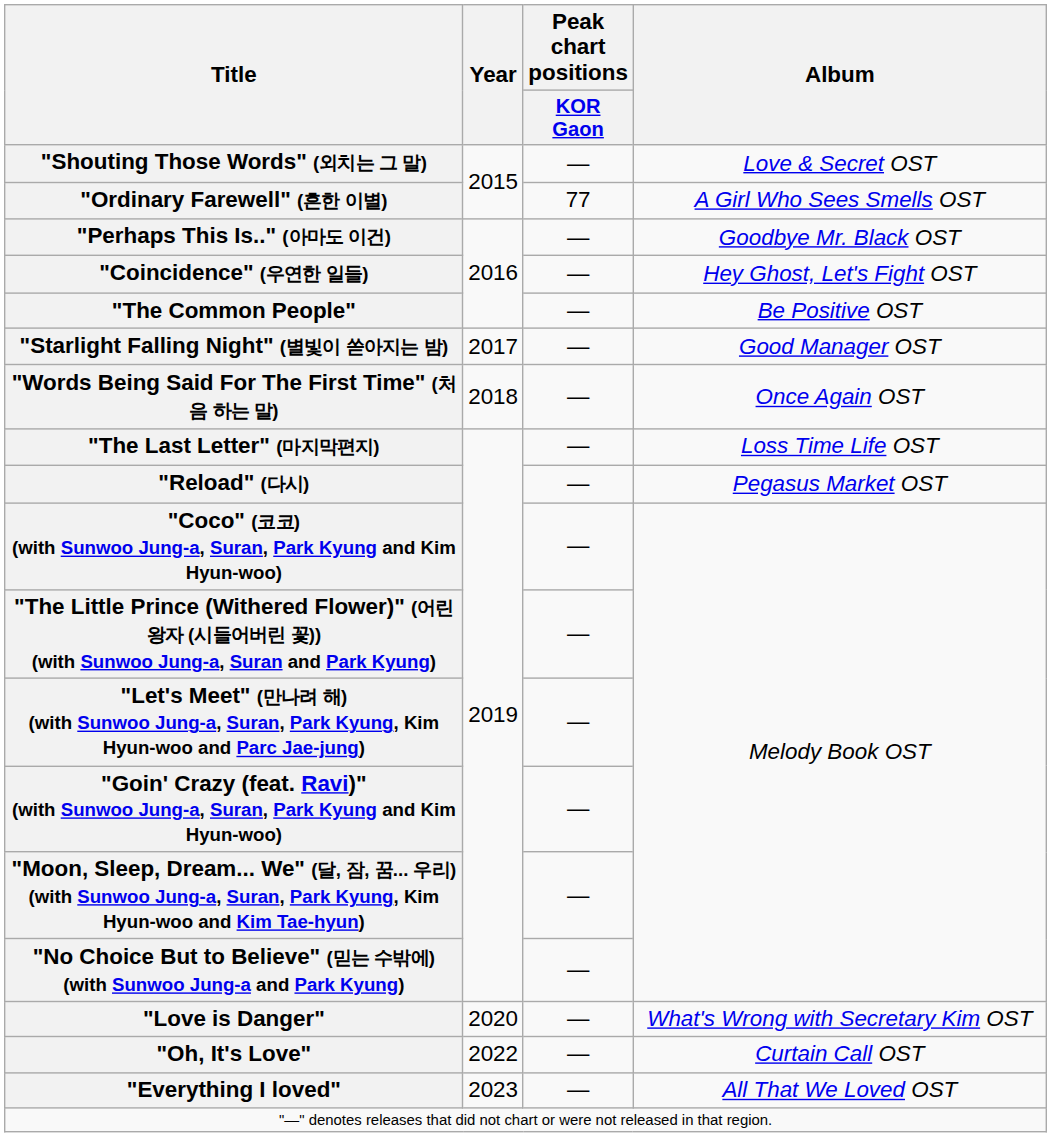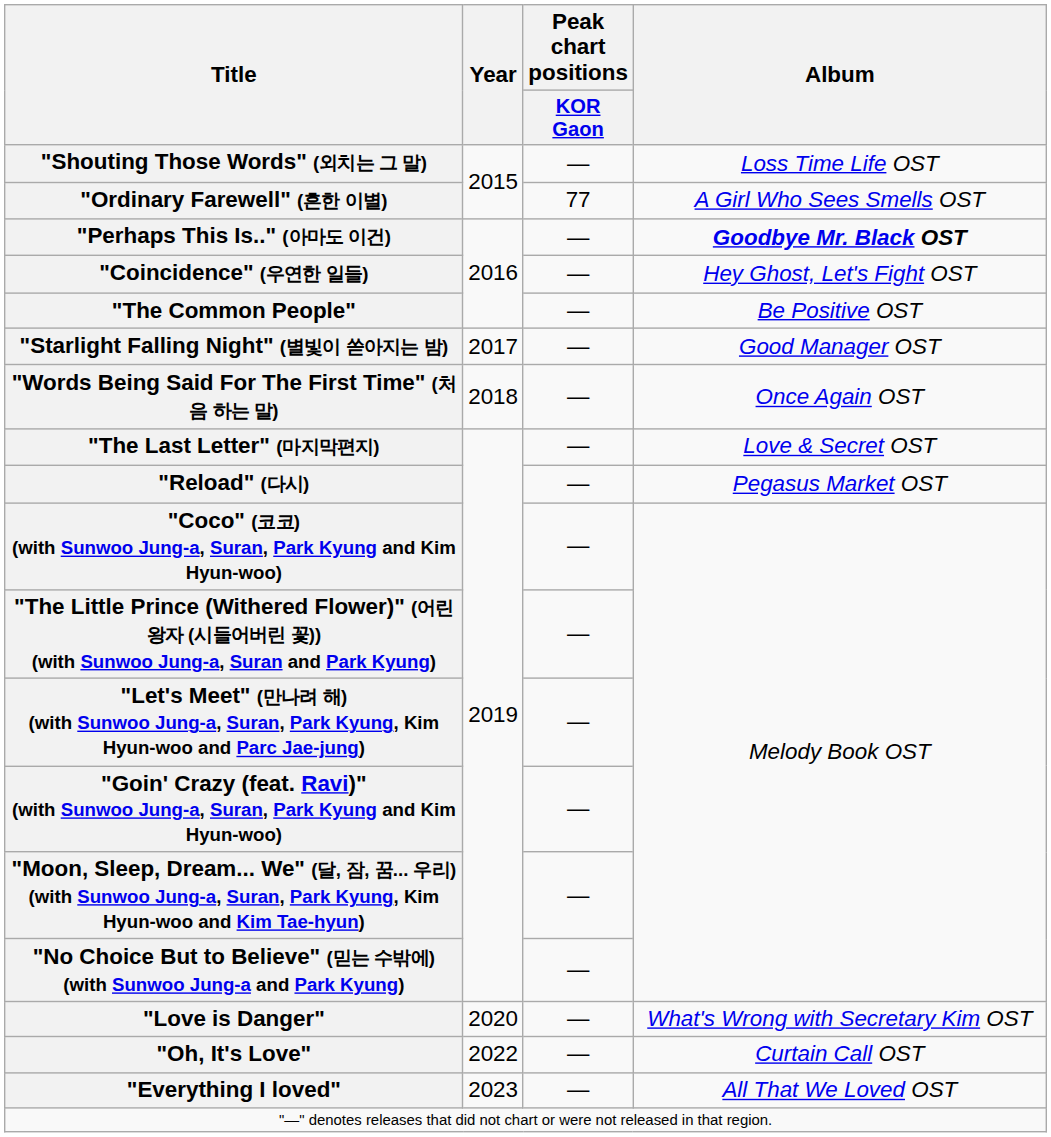(840, 163) Love & Secret OST -> (840, 163) Loss Time Life OST
(840, 236) normal -> (840, 236) bold
(840, 446) Loss Time Life OST -> (840, 446) Love & Secret OST
